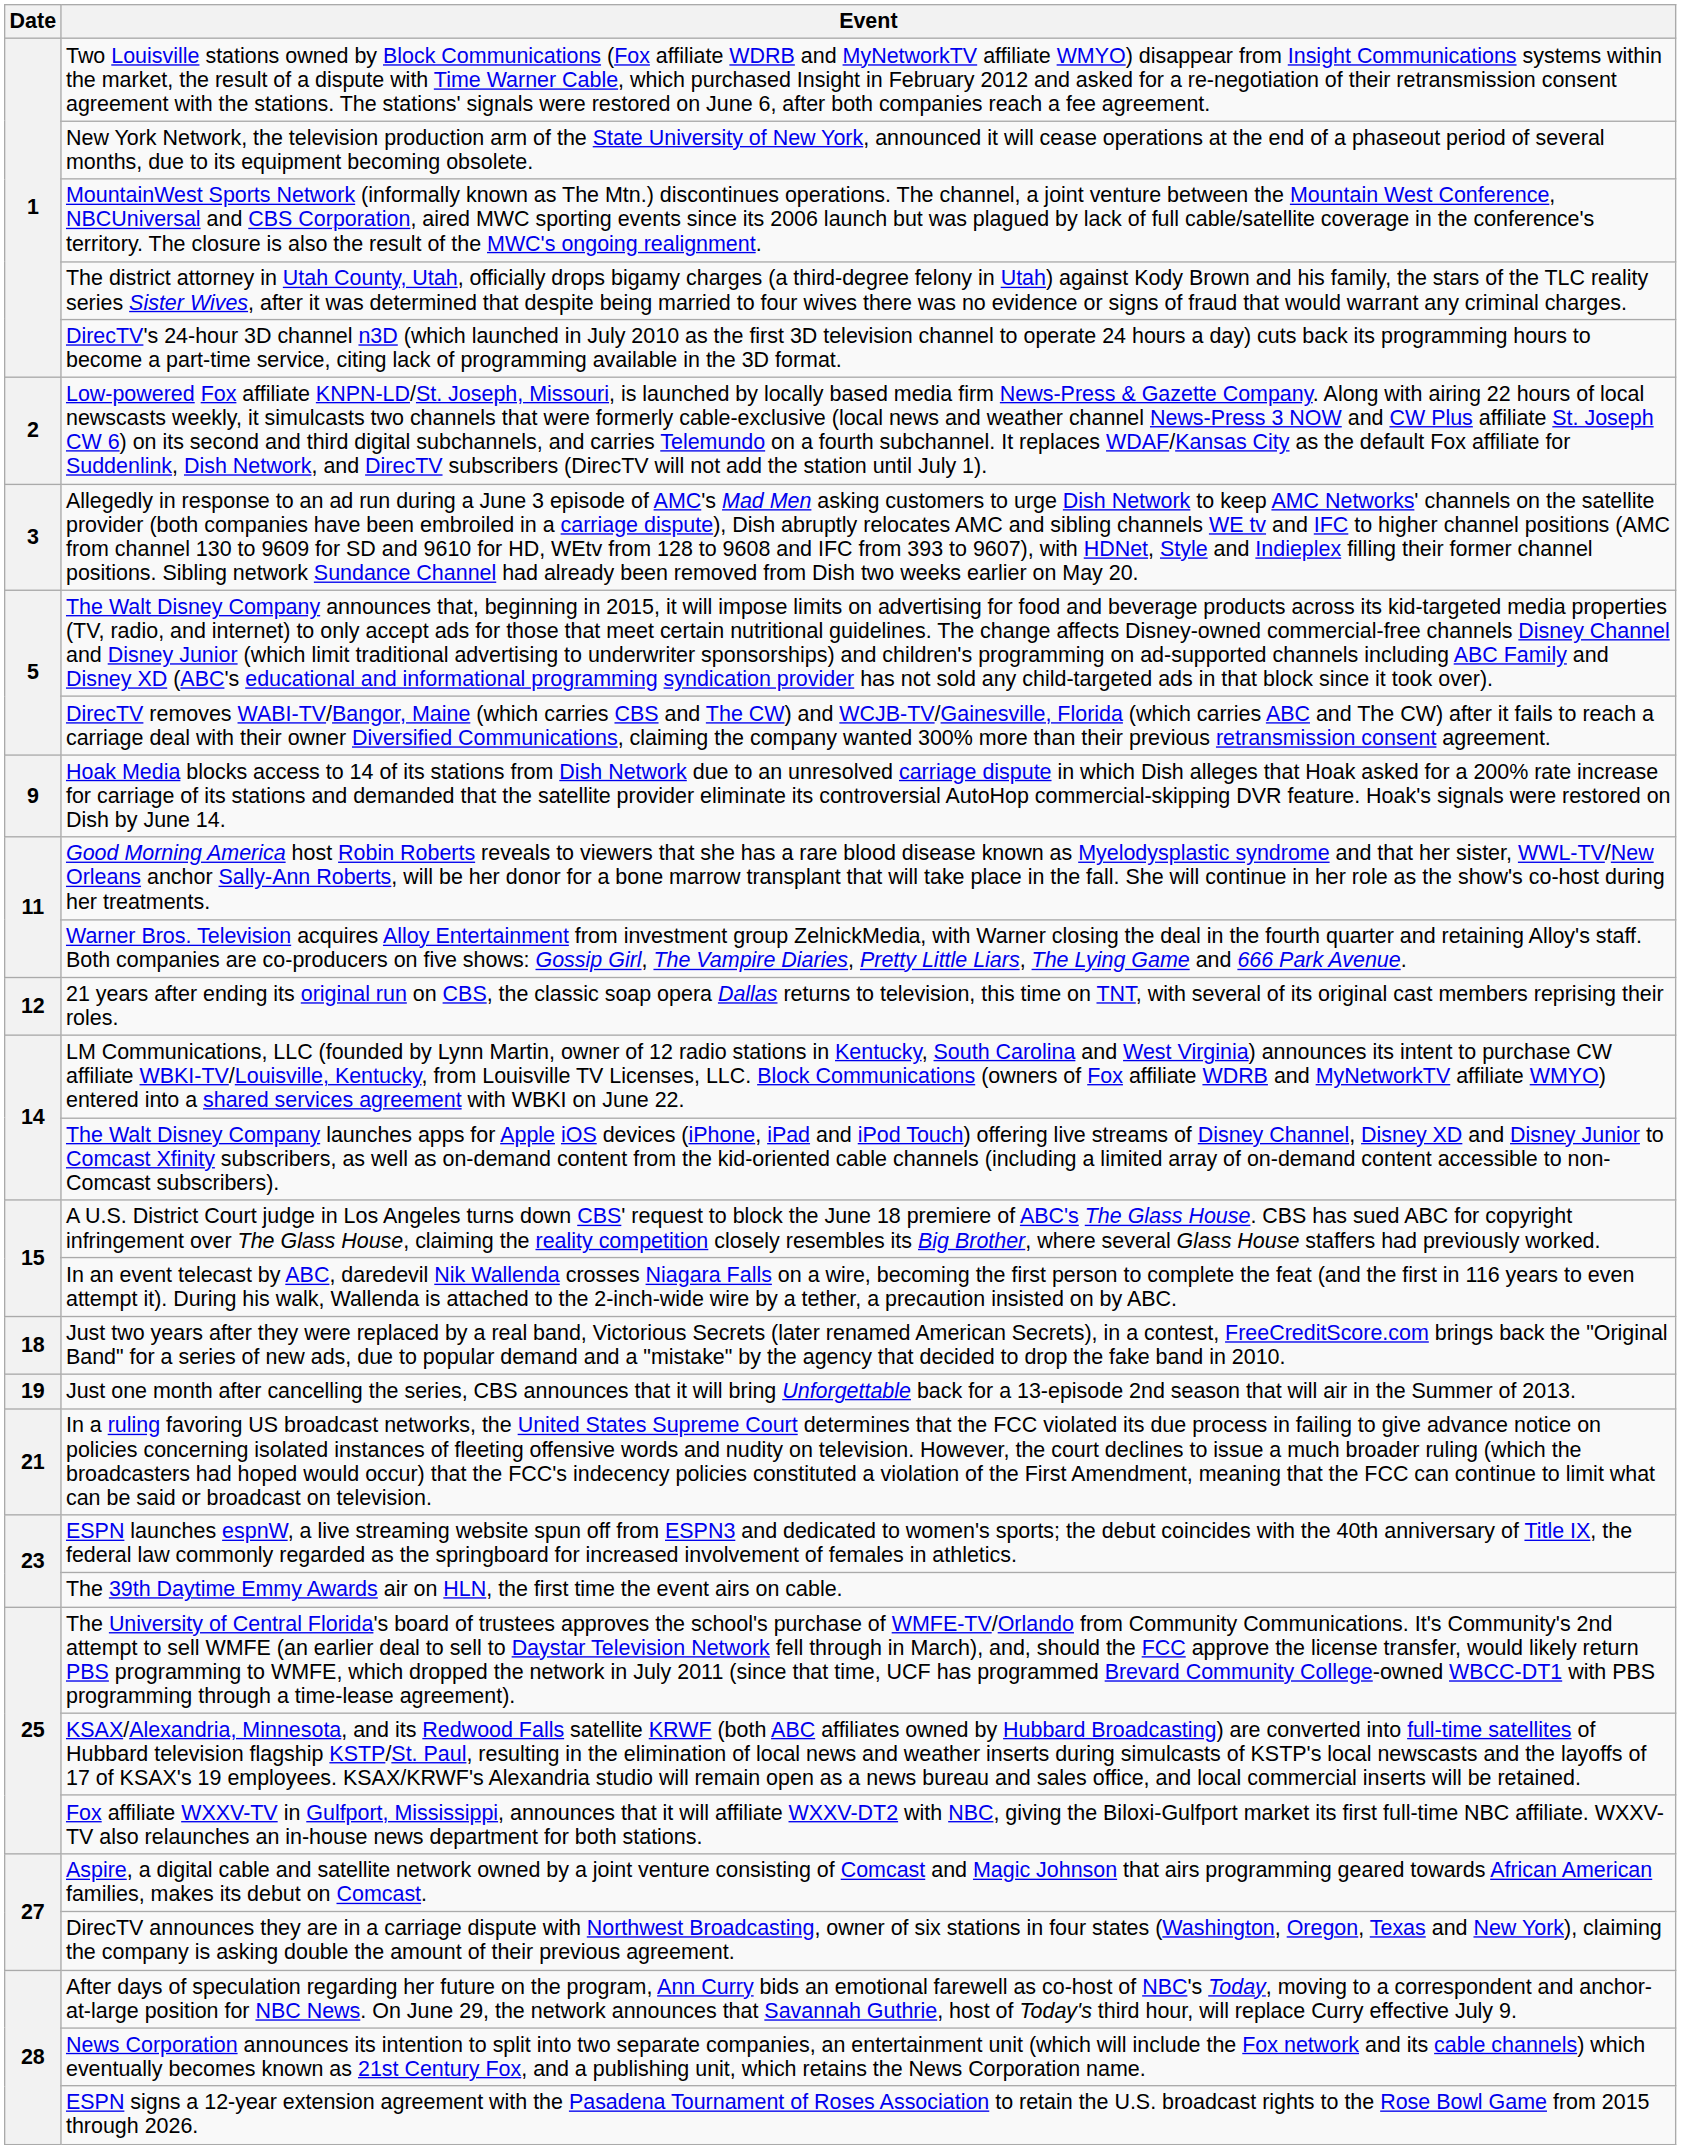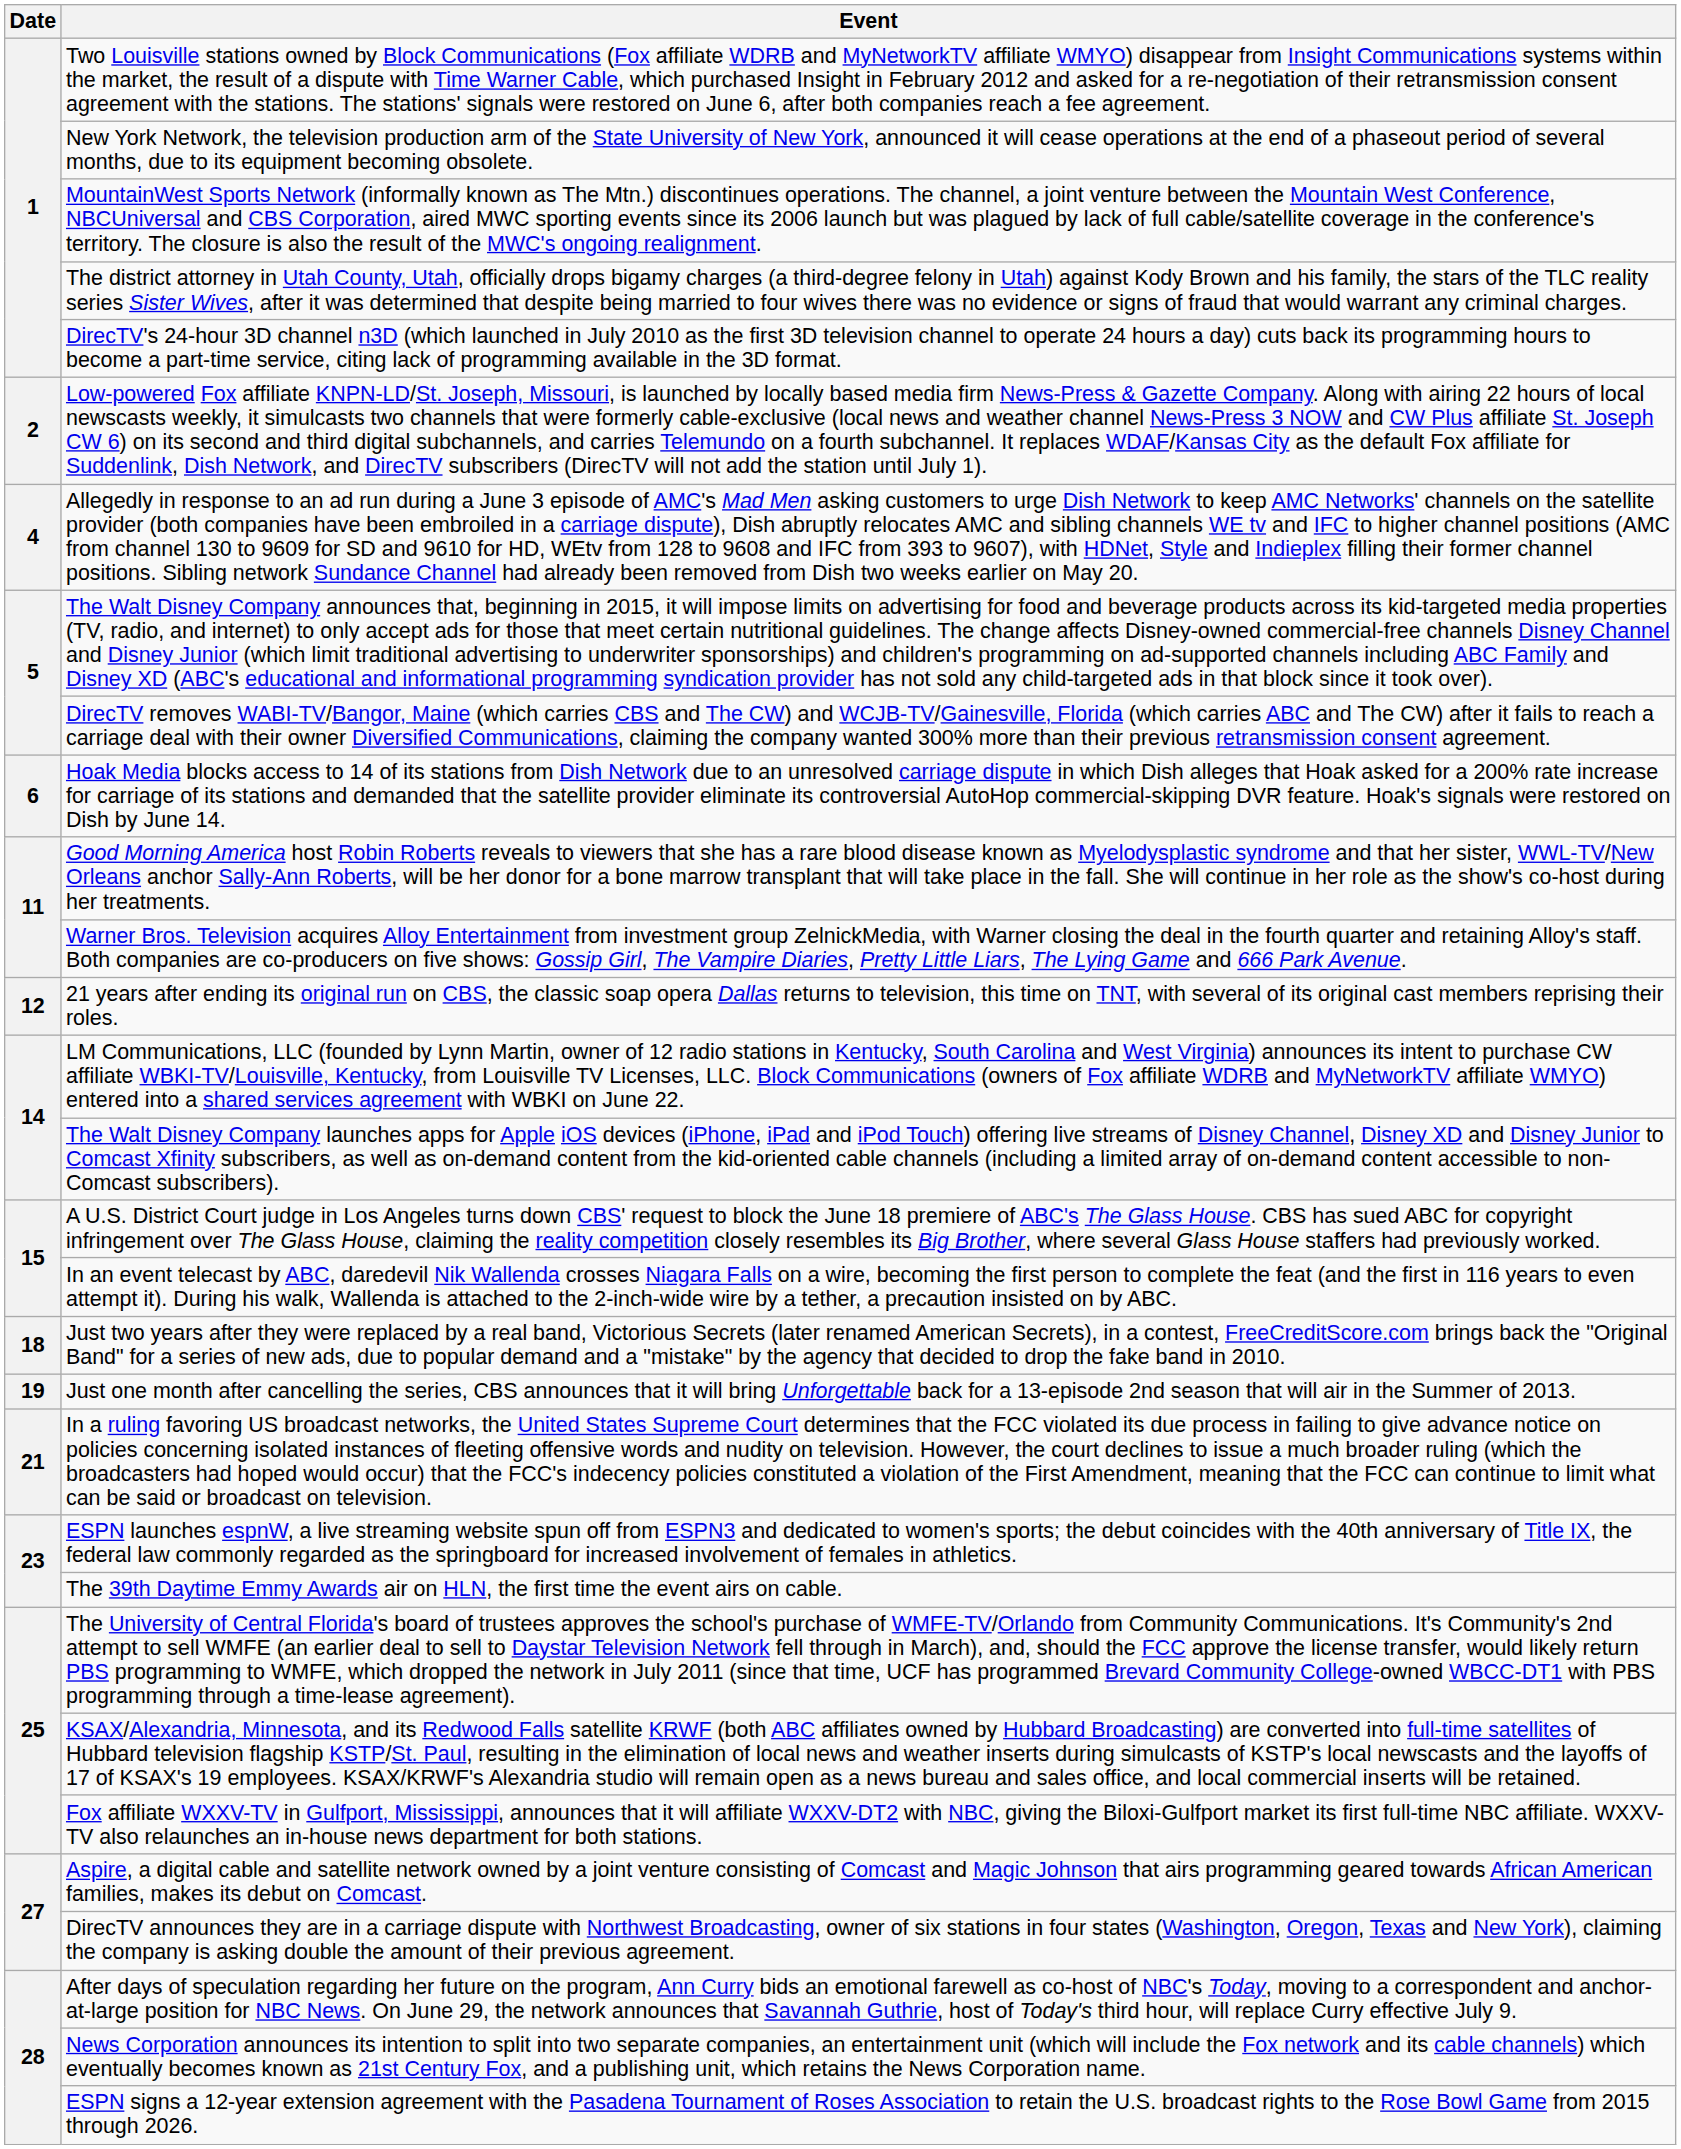(33, 536) 3 -> (33, 536) 4
(33, 795) 9 -> (33, 795) 6
